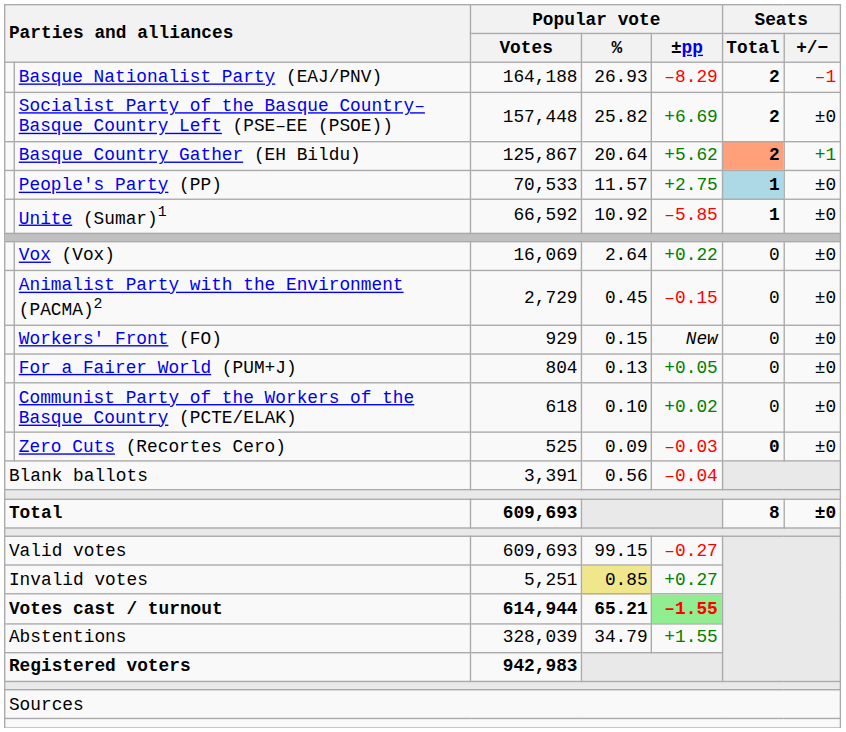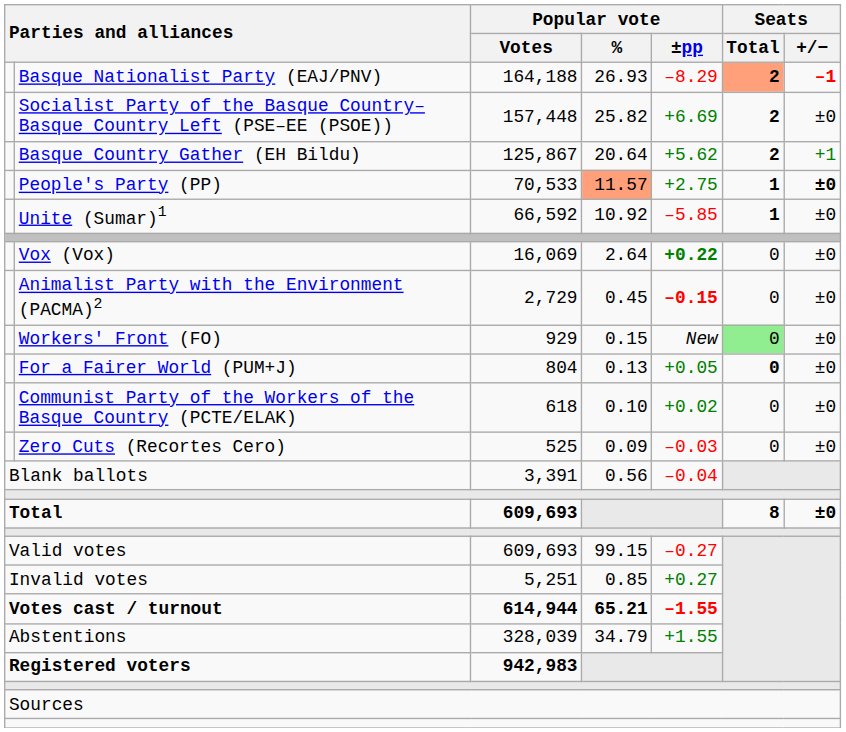(774, 77) no background -> (774, 77) lightsalmon background
(825, 77) normal -> (825, 77) bold
(774, 156) lightsalmon background -> (774, 156) no background
(621, 185) no background -> (621, 185) lightsalmon background
(774, 185) lightblue background -> (774, 185) no background
(825, 185) normal -> (825, 185) bold
(691, 256) normal -> (691, 256) bold
(691, 298) normal -> (691, 298) bold
(774, 339) no background -> (774, 339) lightgreen background
(774, 368) normal -> (774, 368) bold
(774, 447) bold -> (774, 447) normal
(626, 580) khaki background -> (626, 580) no background
(691, 609) lightgreen background -> (691, 609) no background
